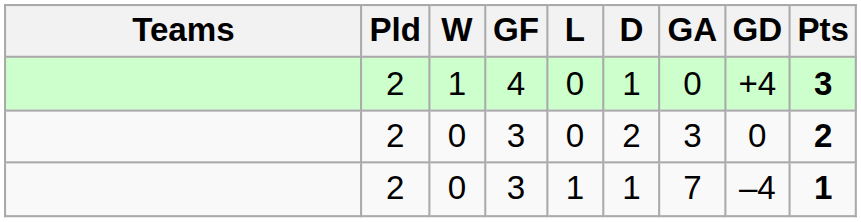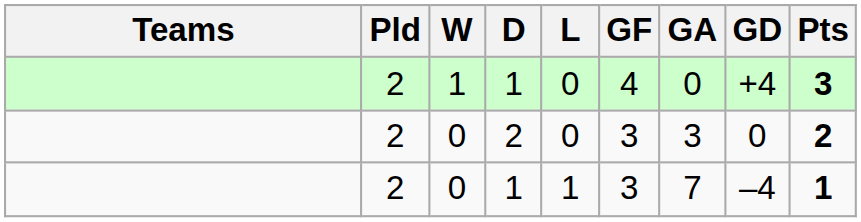columns swapped: (632, 30) <-> (516, 30)
